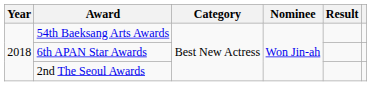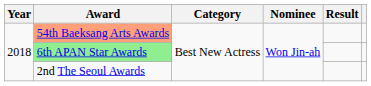(103, 33) no background -> (103, 33) lightsalmon background
(92, 52) no background -> (92, 52) lightgreen background
